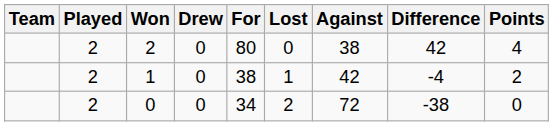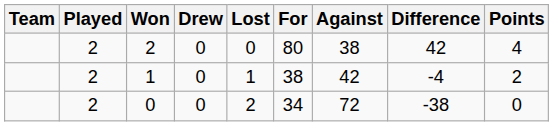columns swapped: (288, 18) <-> (246, 18)
